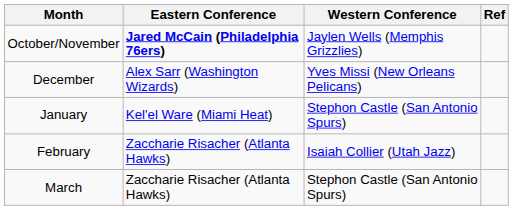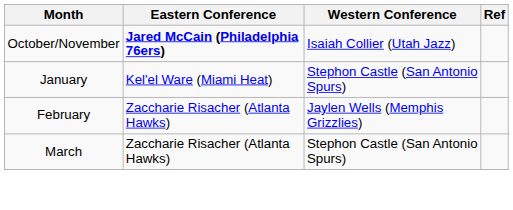(375, 43) Jaylen Wells (Memphis Grizzlies) -> (381, 43) Isaiah Collier (Utah Jazz)
- row: (64, 79)
(381, 151) Isaiah Collier (Utah Jazz) -> (375, 115) Jaylen Wells (Memphis Grizzlies)
